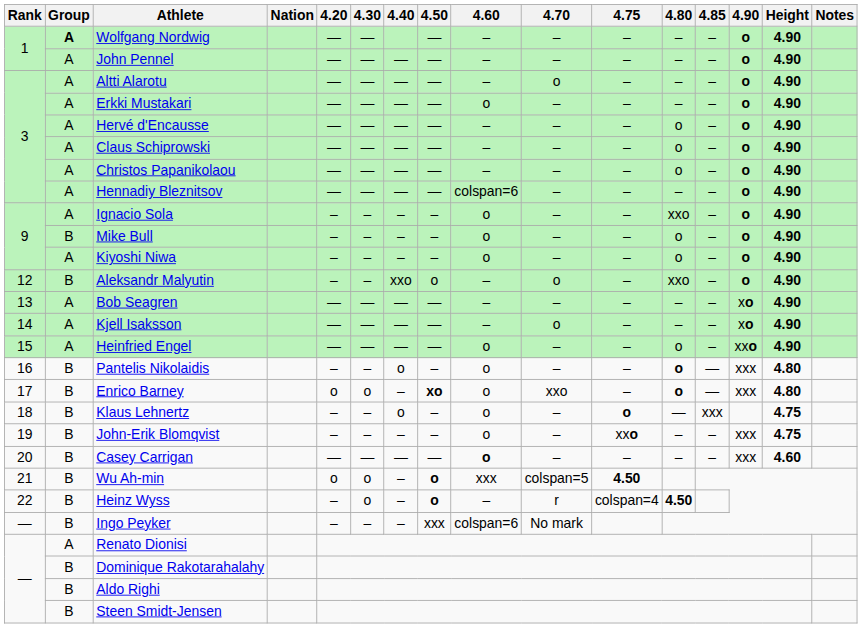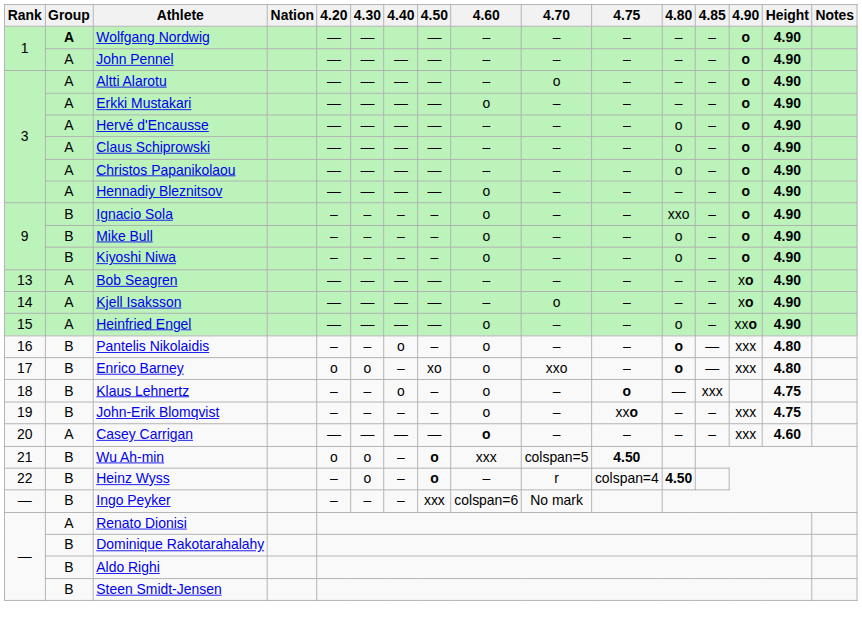(486, 192) colspan=6 -> (486, 192) o
(69, 214) A -> (69, 214) B
(69, 258) A -> (69, 258) B
- row: (155, 280)
(434, 390) bold -> (434, 368) normal
(69, 457) B -> (69, 434) A
